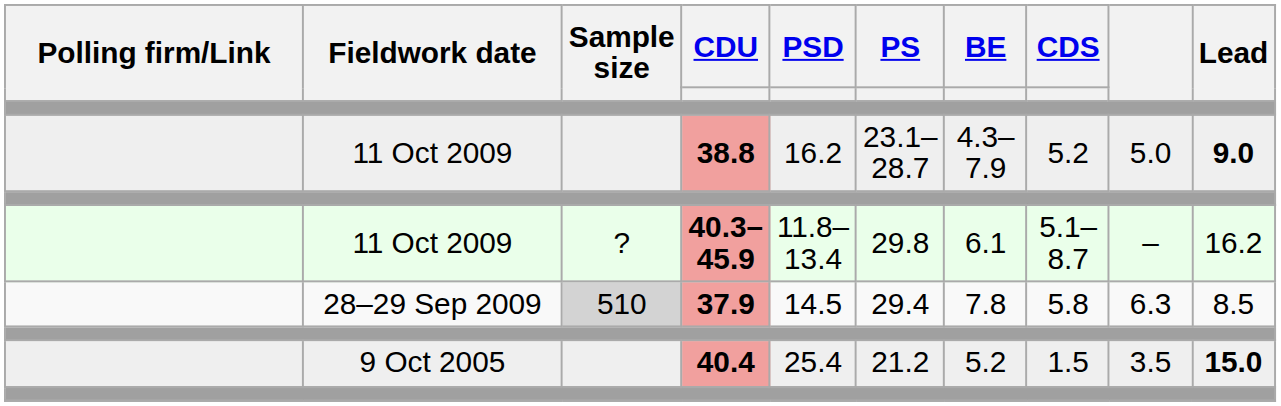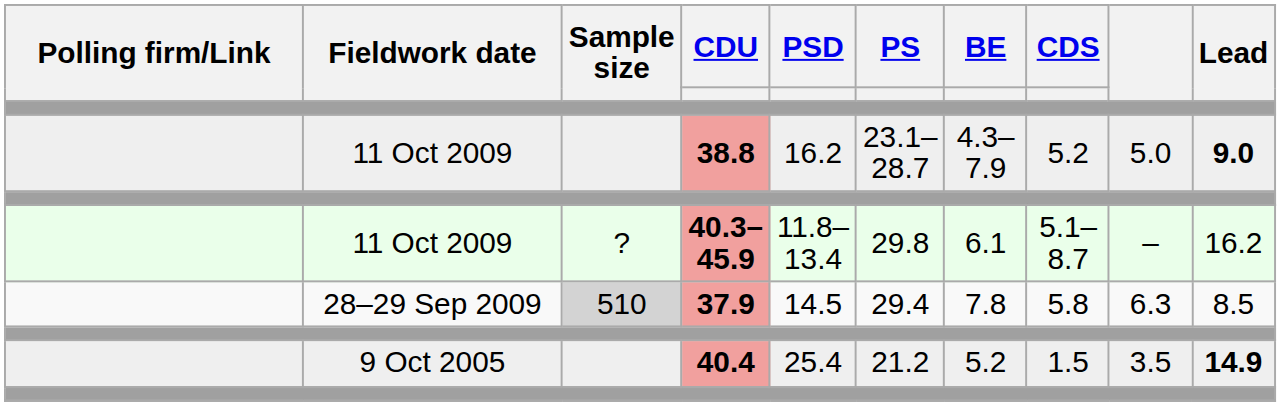(1233, 363) 15.0 -> (1233, 363) 14.9
